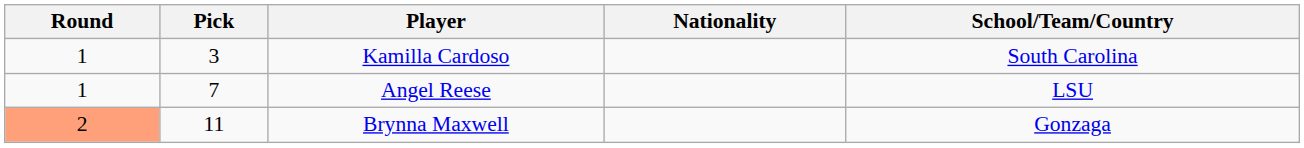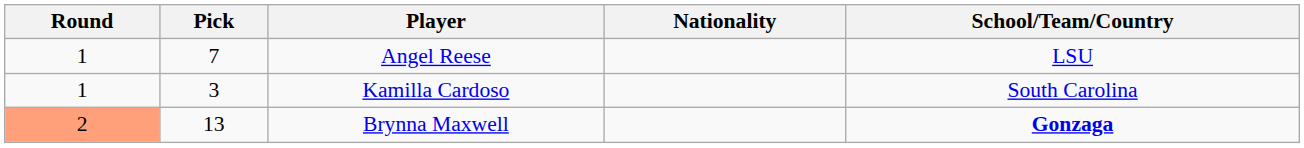rows swapped: (436, 55) <-> (436, 90)
(214, 124) 11 -> (214, 124) 13
(1073, 124) normal -> (1073, 124) bold
